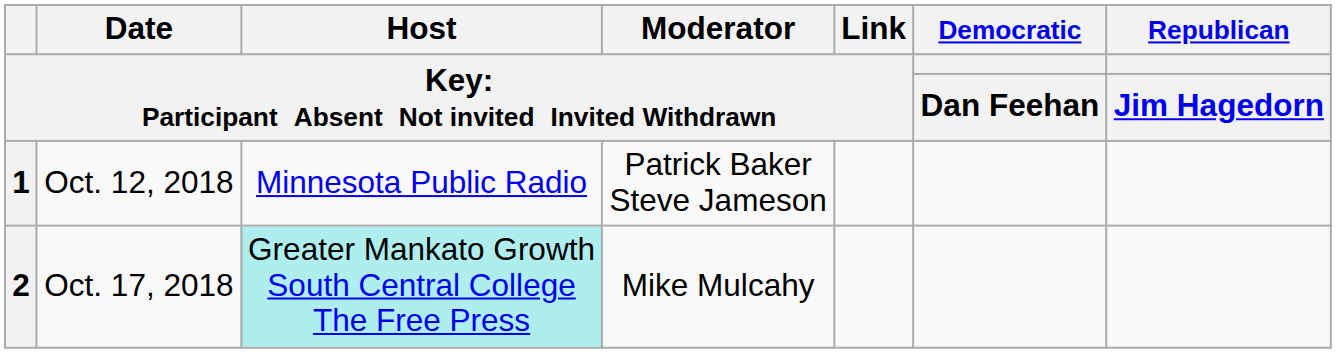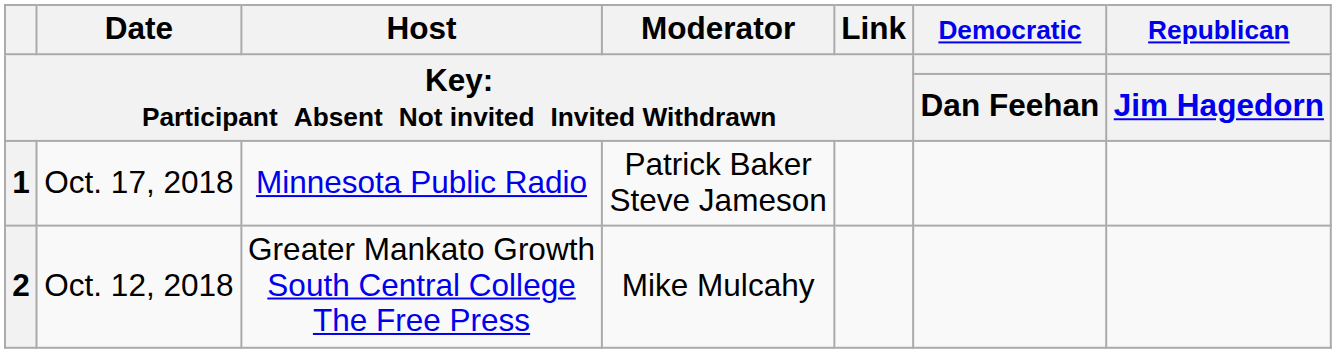(139, 182) Oct. 12, 2018 -> (139, 182) Oct. 17, 2018
(139, 285) Oct. 17, 2018 -> (139, 285) Oct. 12, 2018
(422, 285) paleturquoise background -> (422, 285) no background
